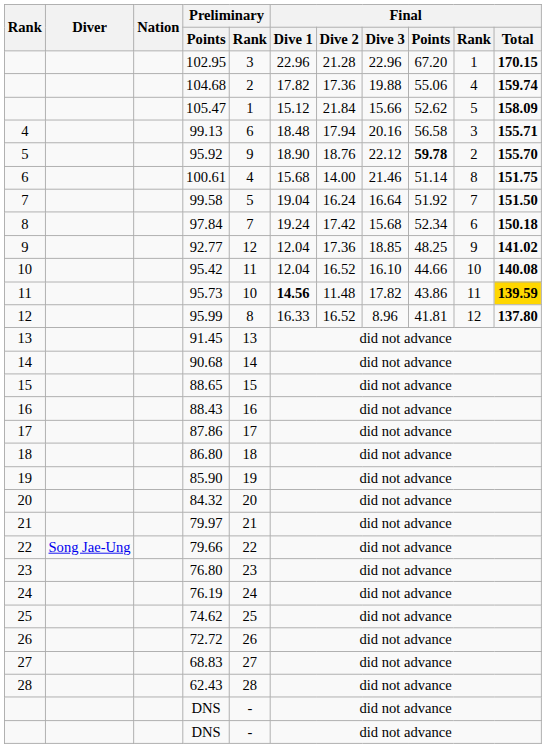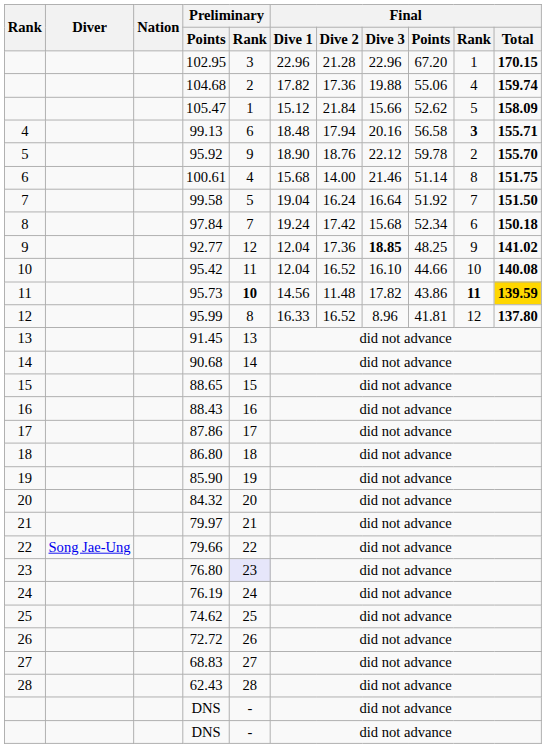(474, 131) normal -> (474, 131) bold
(431, 154) bold -> (431, 154) normal
(385, 246) normal -> (385, 246) bold
(250, 293) normal -> (250, 293) bold
(293, 293) bold -> (293, 293) normal
(474, 293) normal -> (474, 293) bold
(250, 570) no background -> (250, 570) lavender background
